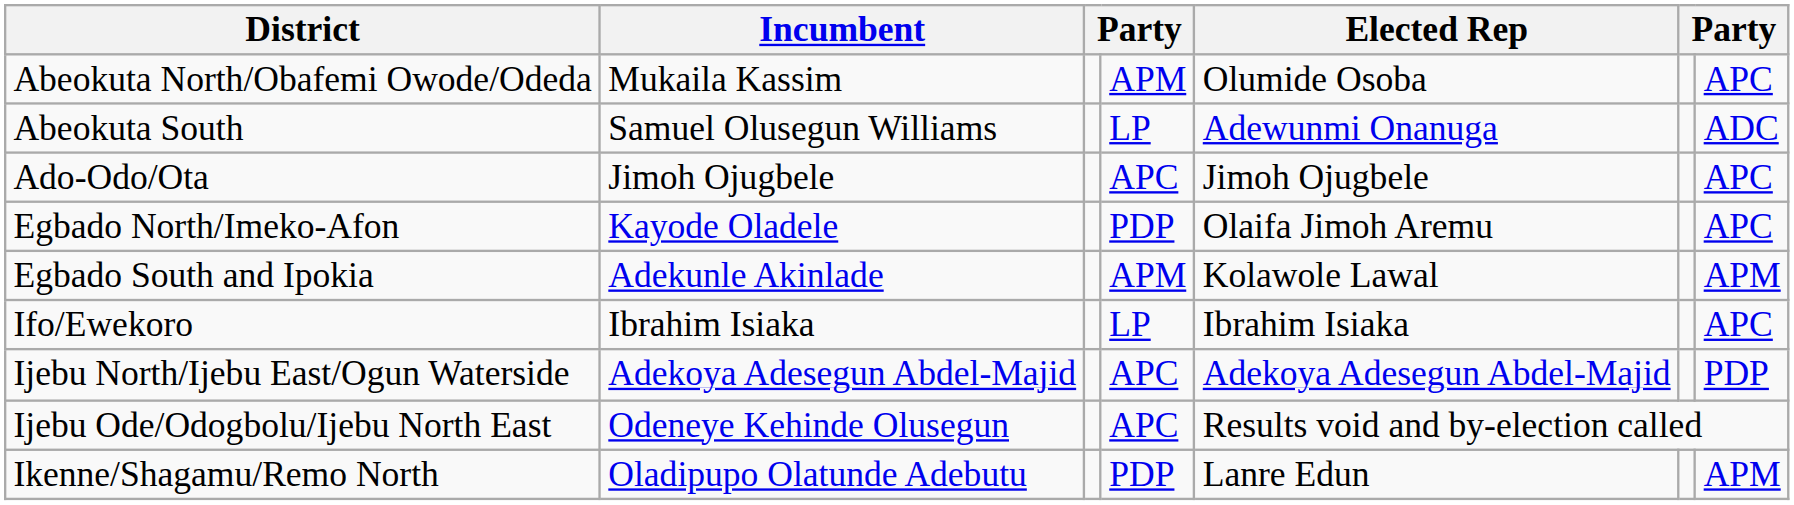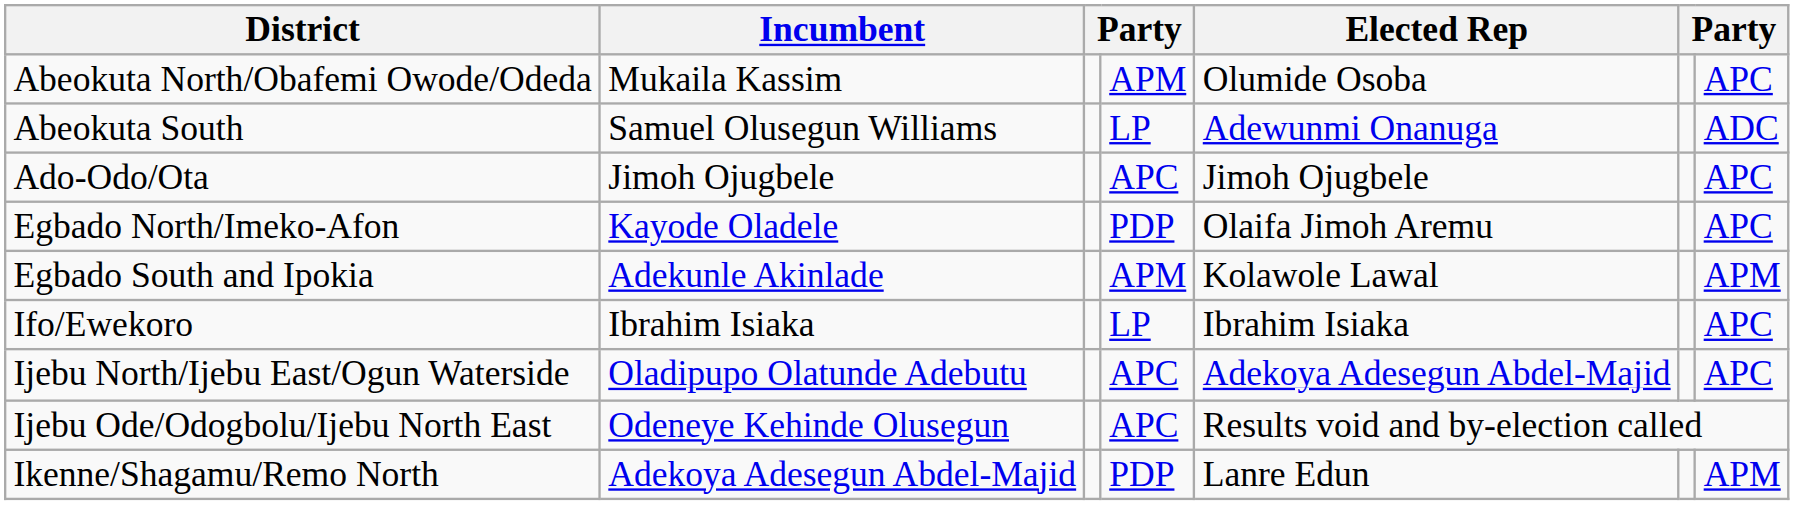(842, 374) Adekoya Adesegun Abdel-Majid -> (818, 374) Oladipupo Olatunde Adebutu
(1736, 374) PDP -> (1738, 374) APC
(818, 472) Oladipupo Olatunde Adebutu -> (842, 472) Adekoya Adesegun Abdel-Majid
